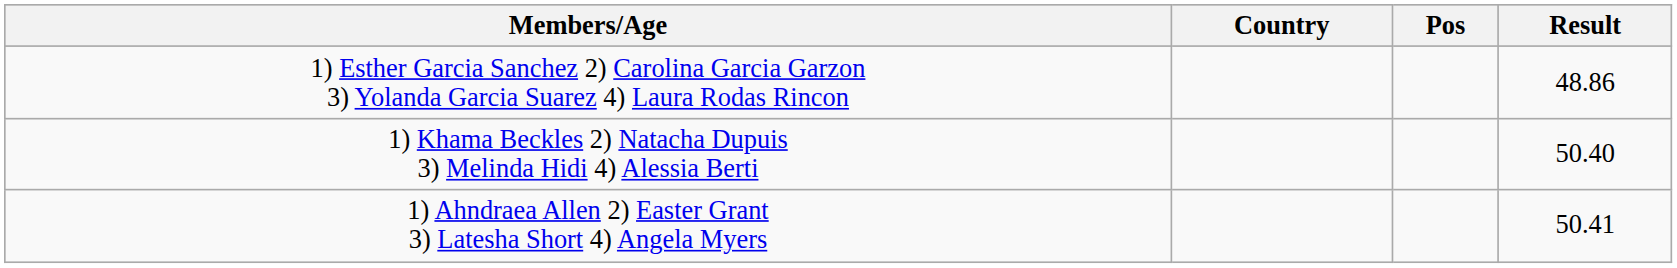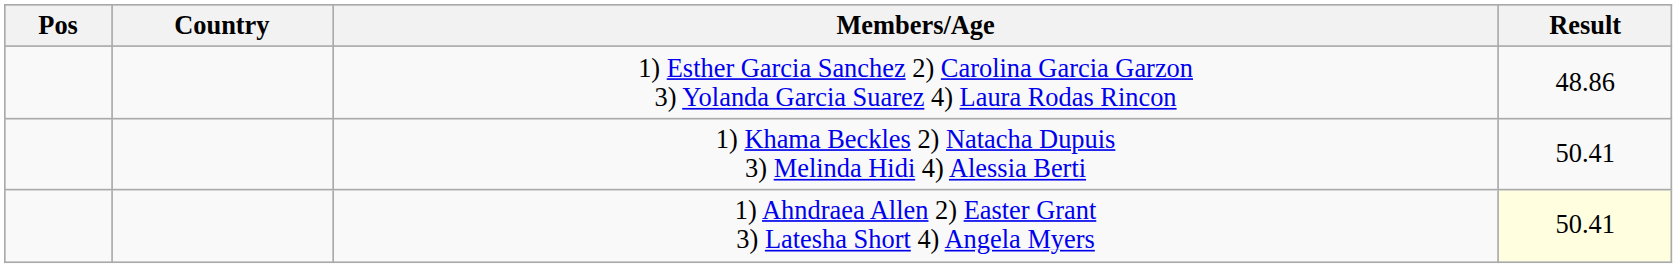columns swapped: (1446, 25) <-> (588, 25)
(1585, 153) 50.40 -> (1585, 153) 50.41
(1585, 225) no background -> (1585, 225) lightyellow background
